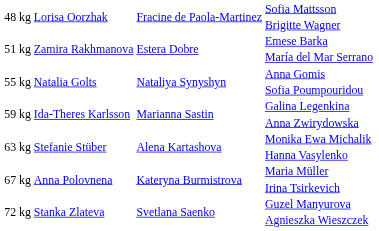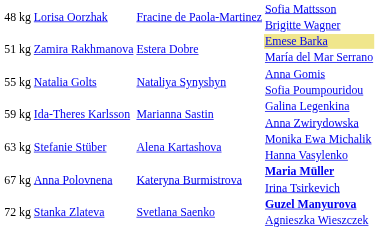(296, 41) no background -> (296, 41) khaki background
(297, 171) normal -> (300, 171) bold
(308, 204) normal -> (311, 204) bold
